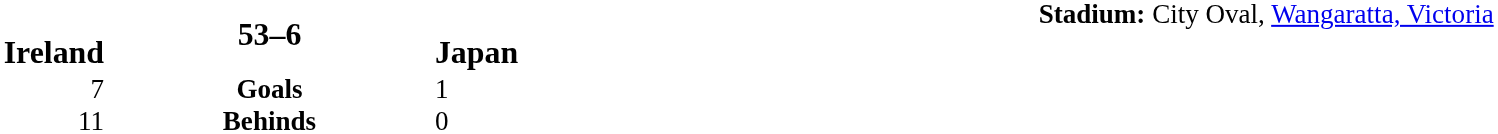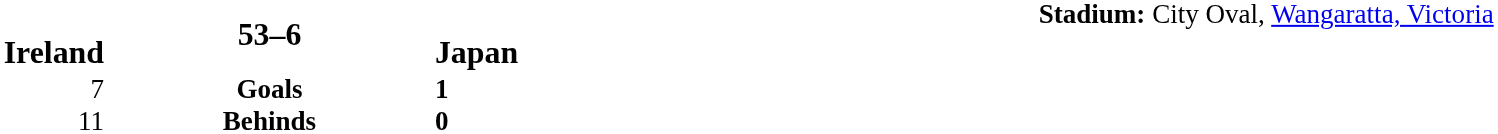(442, 105) normal -> (442, 105) bold
